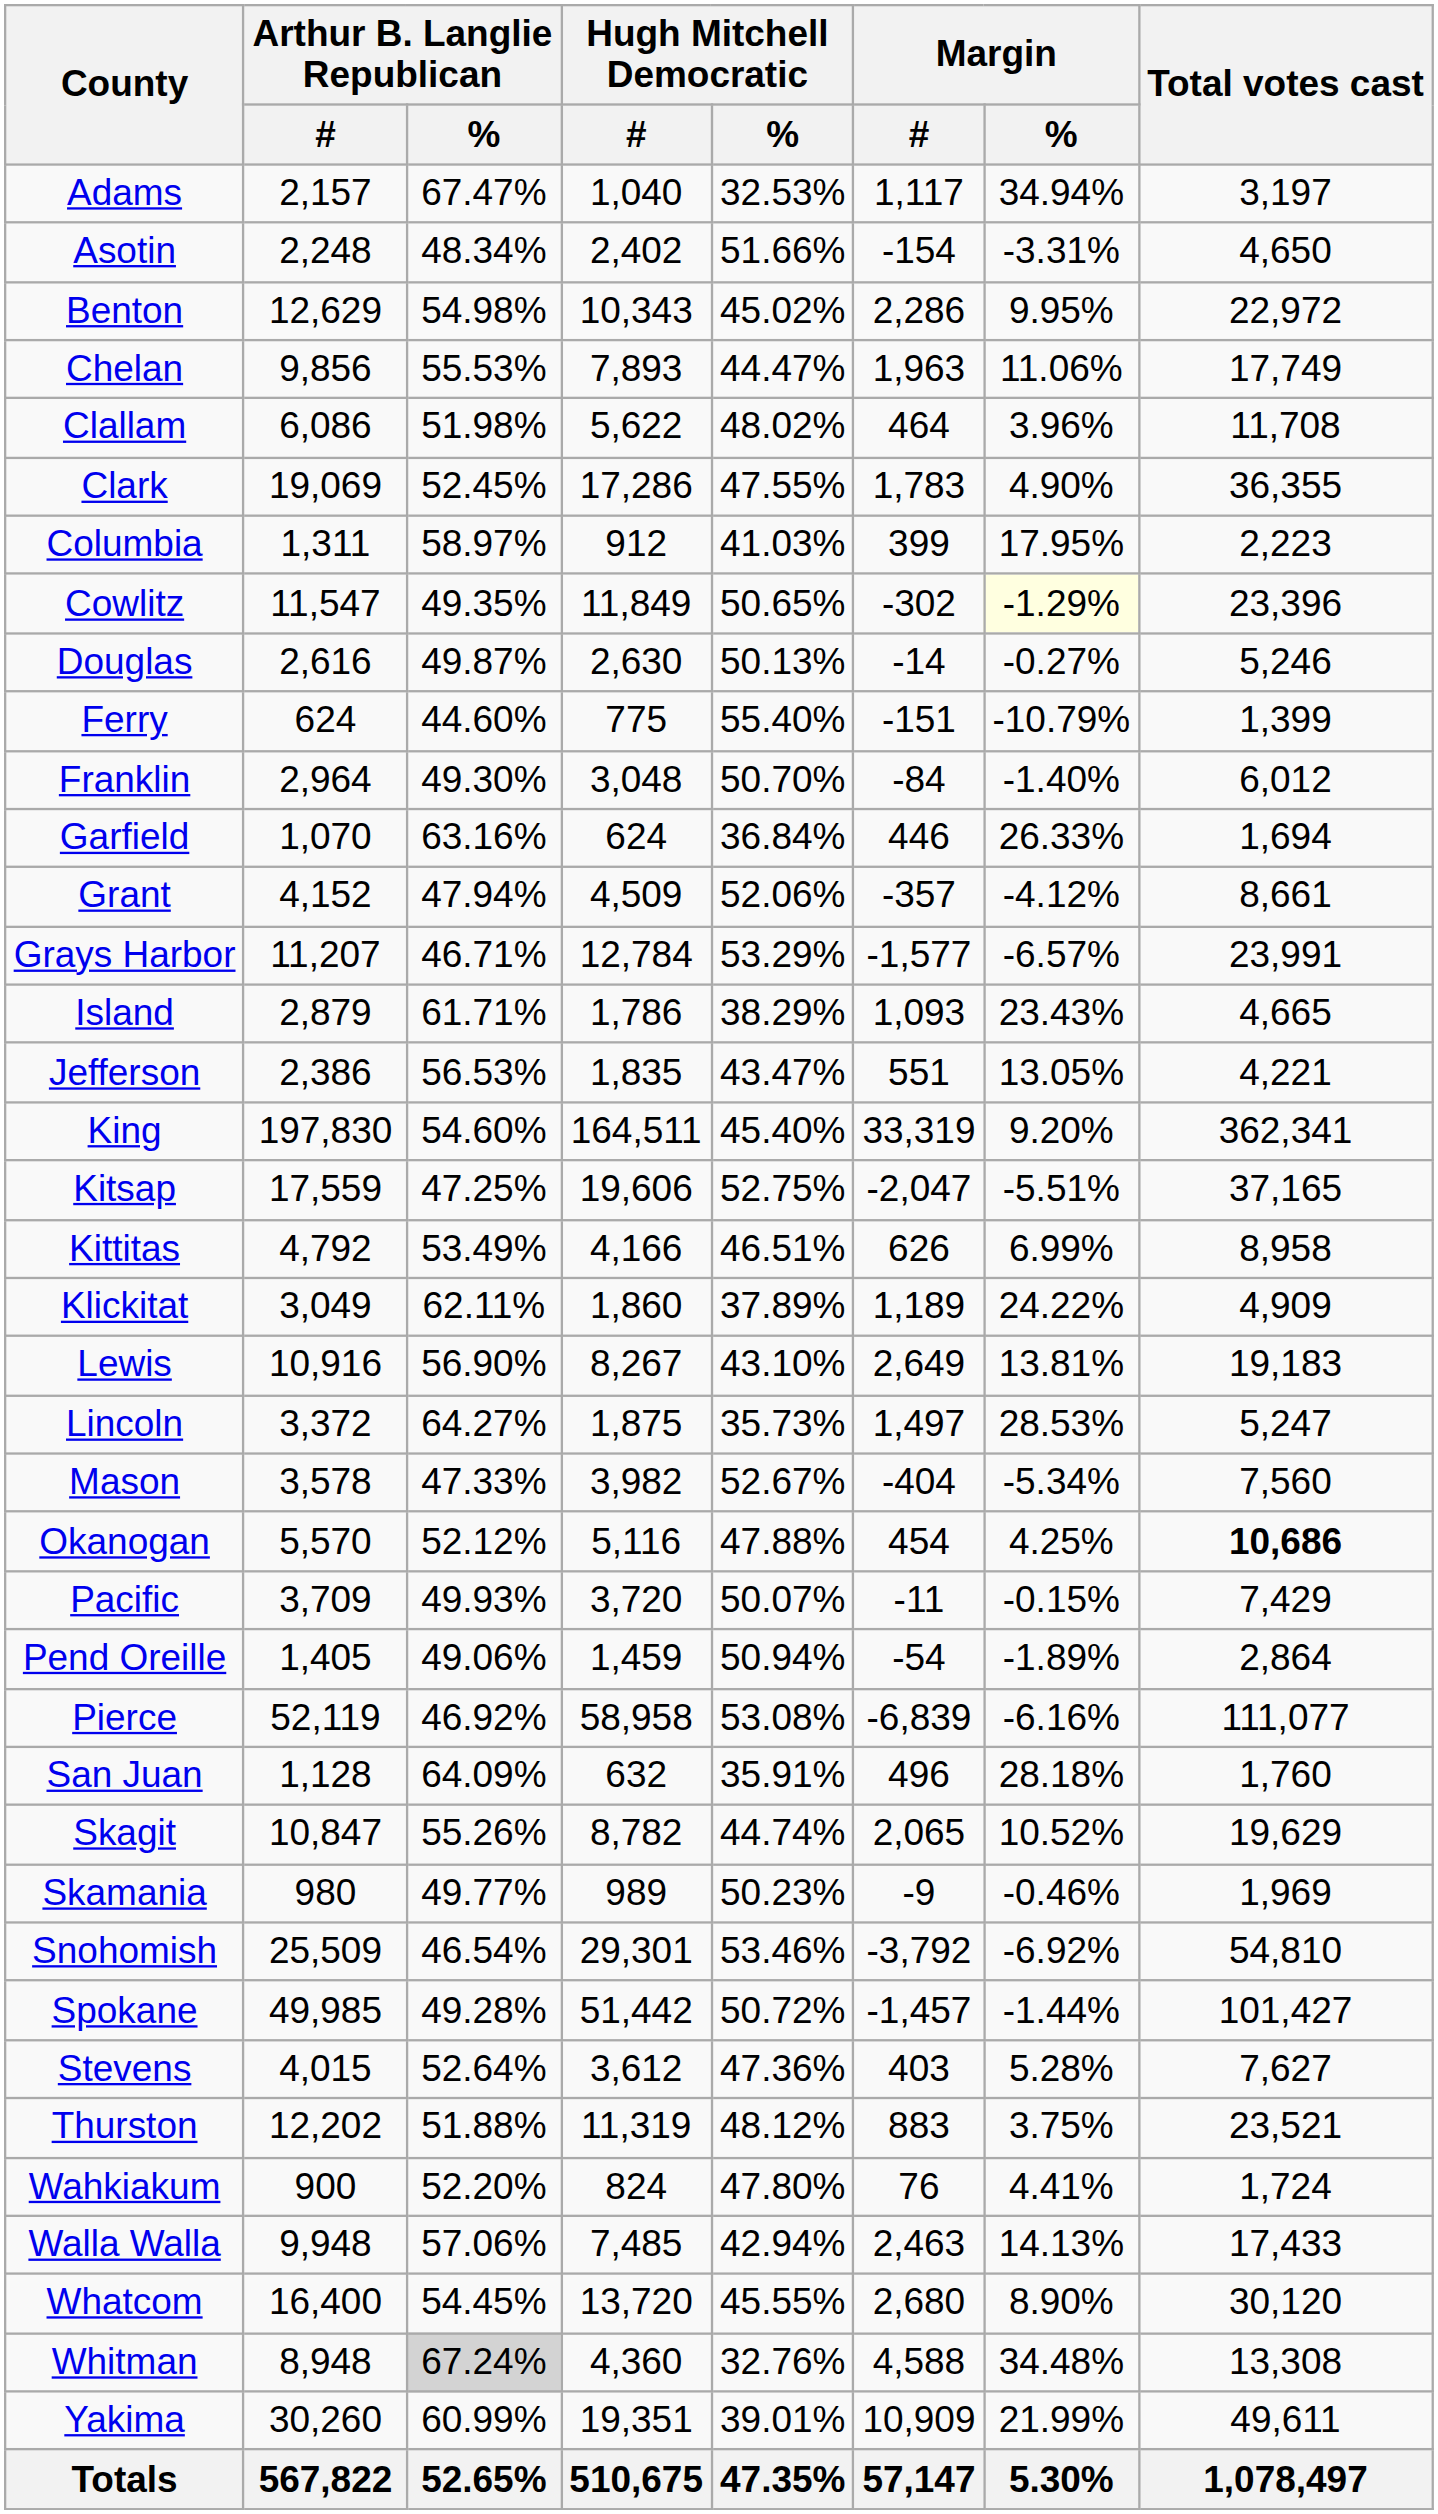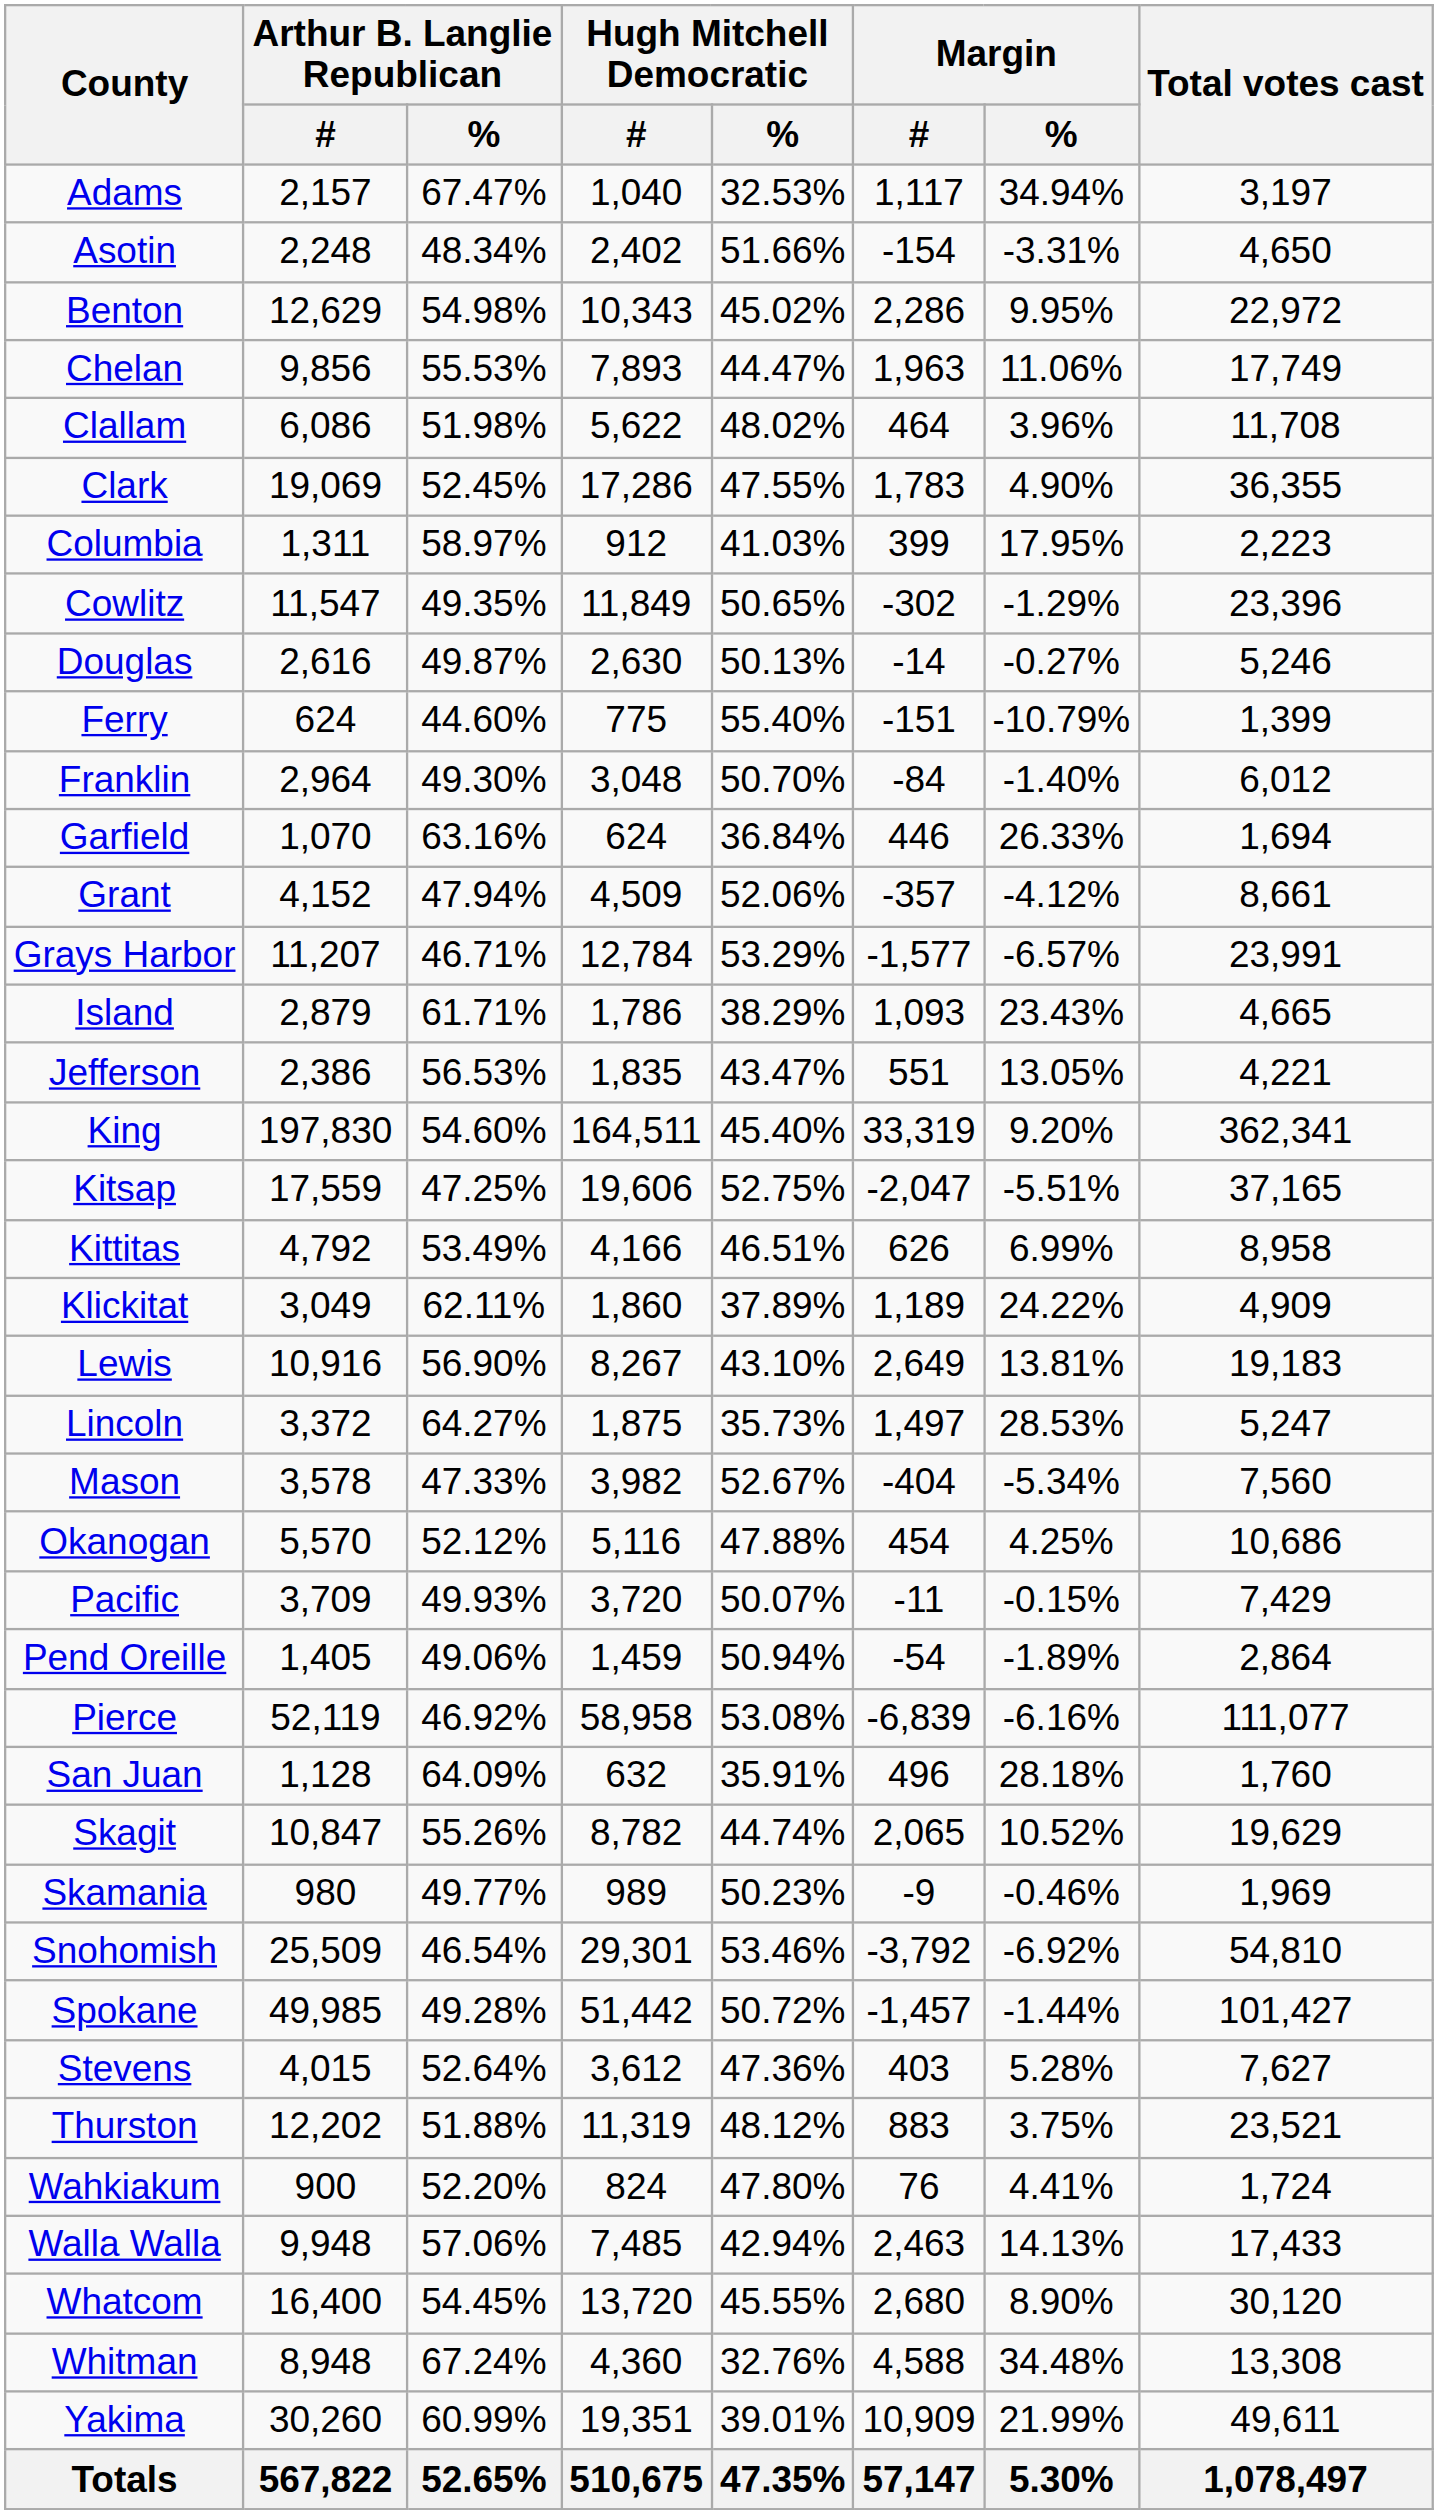(1061, 602) lightyellow background -> (1061, 602) no background
(1286, 1540) bold -> (1286, 1540) normal
(484, 2361) lightgrey background -> (484, 2361) no background
